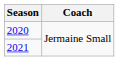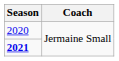(18, 47) normal -> (18, 47) bold
